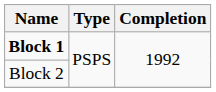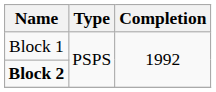(36, 45) bold -> (36, 45) normal
(36, 73) normal -> (36, 73) bold
